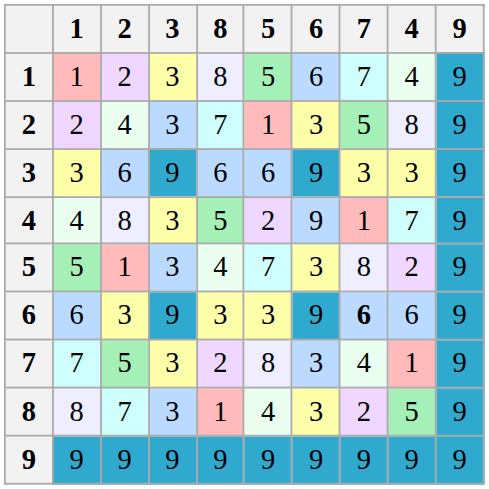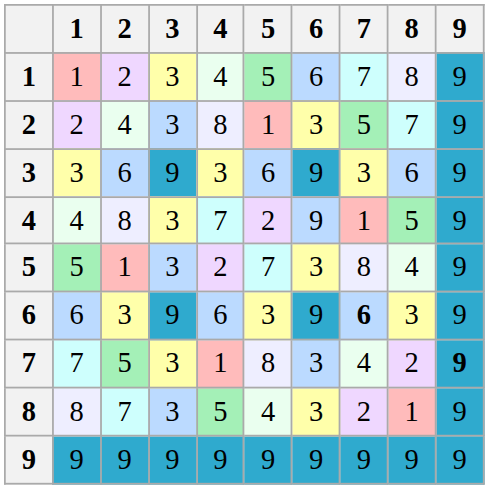columns swapped: (412, 28) <-> (220, 28)
(460, 363) normal -> (460, 363) bold
